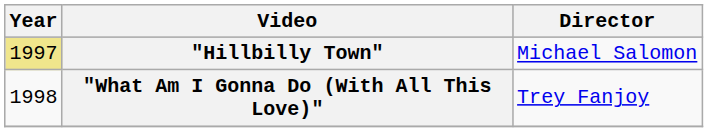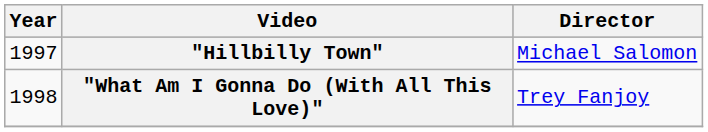(34, 54) khaki background -> (34, 54) no background
